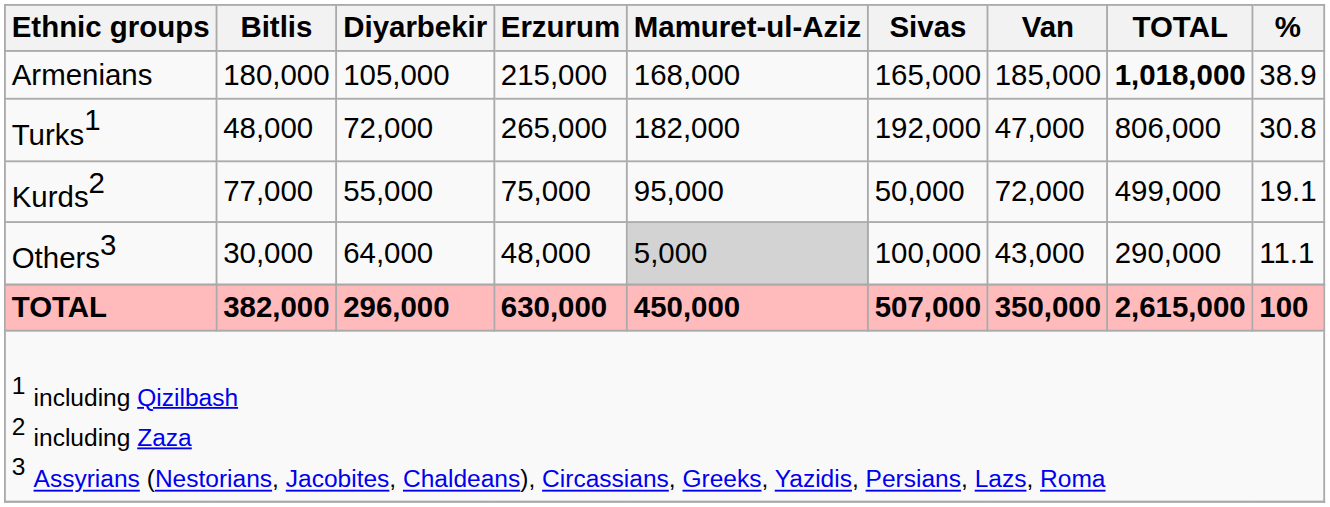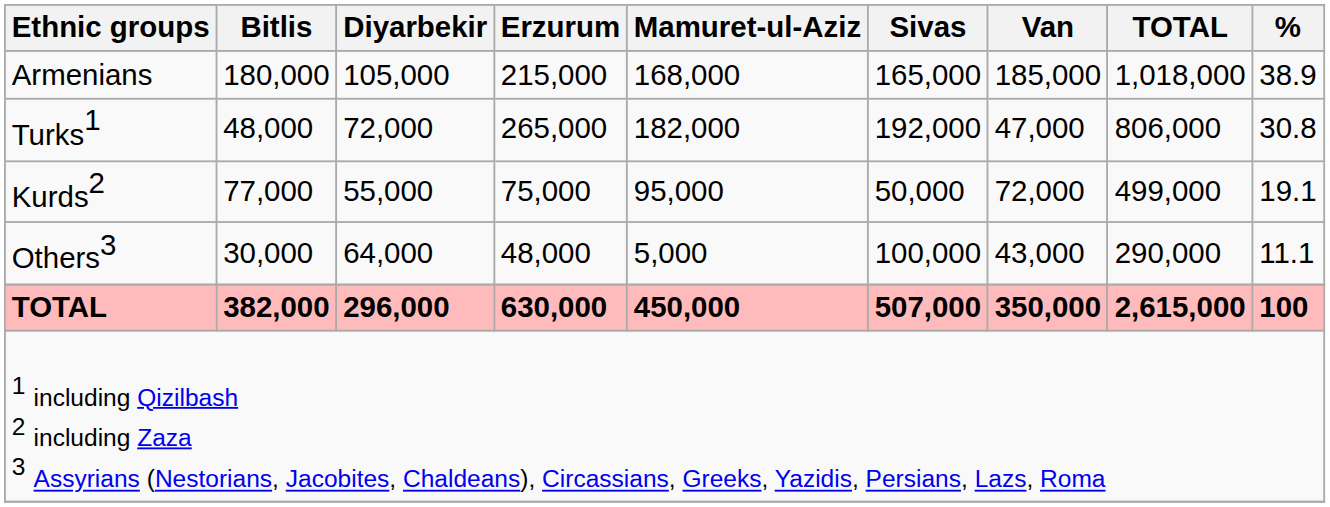(1180, 74) bold -> (1180, 74) normal
(671, 253) lightgrey background -> (671, 253) no background
